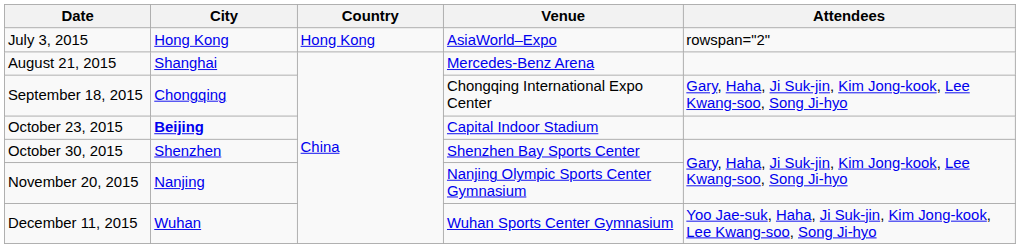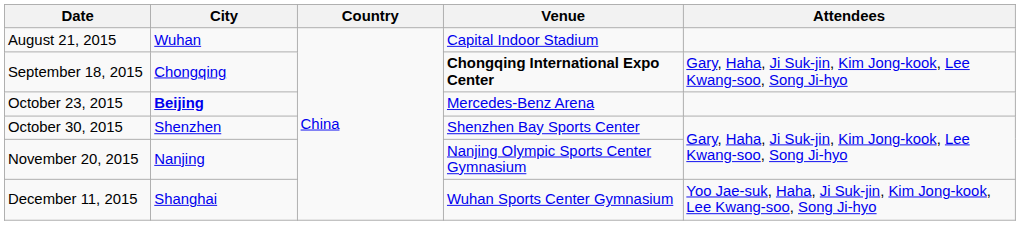- row: (48, 39)
(186, 63) Shanghai -> (178, 39) Wuhan
(521, 63) Mercedes-Benz Arena -> (523, 39) Capital Indoor Stadium
(545, 95) normal -> (553, 71) bold
(523, 127) Capital Indoor Stadium -> (521, 103) Mercedes-Benz Arena
(178, 223) Wuhan -> (186, 199) Shanghai
